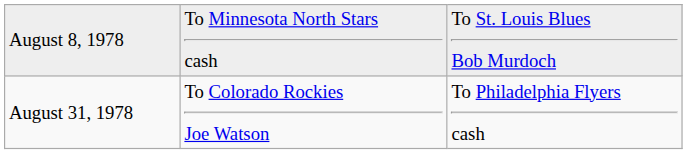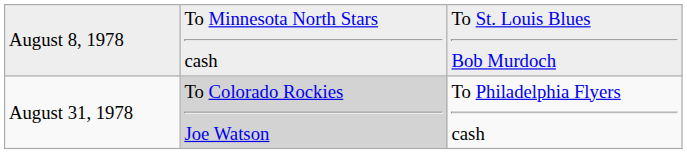(314, 112) no background -> (314, 112) lightgrey background
